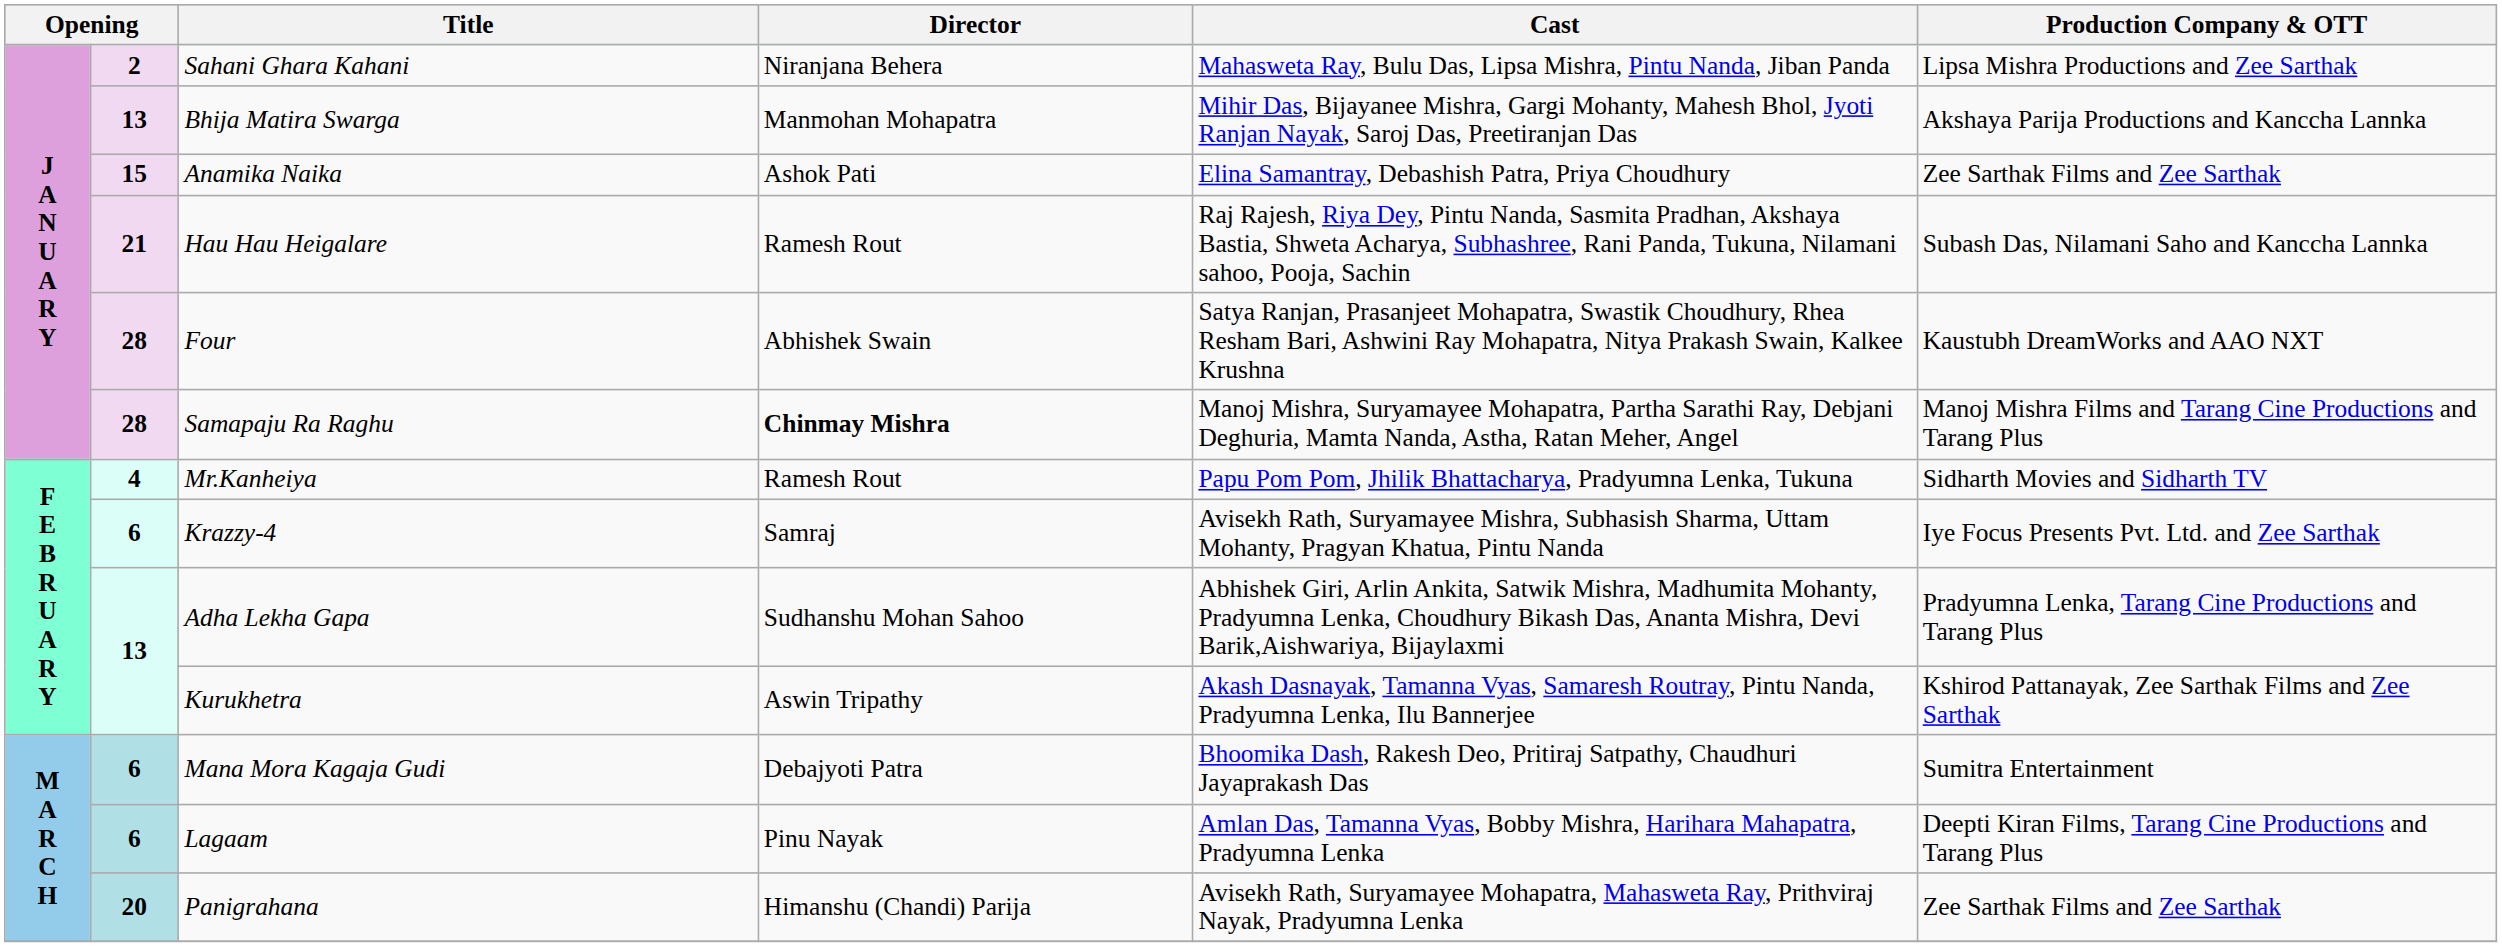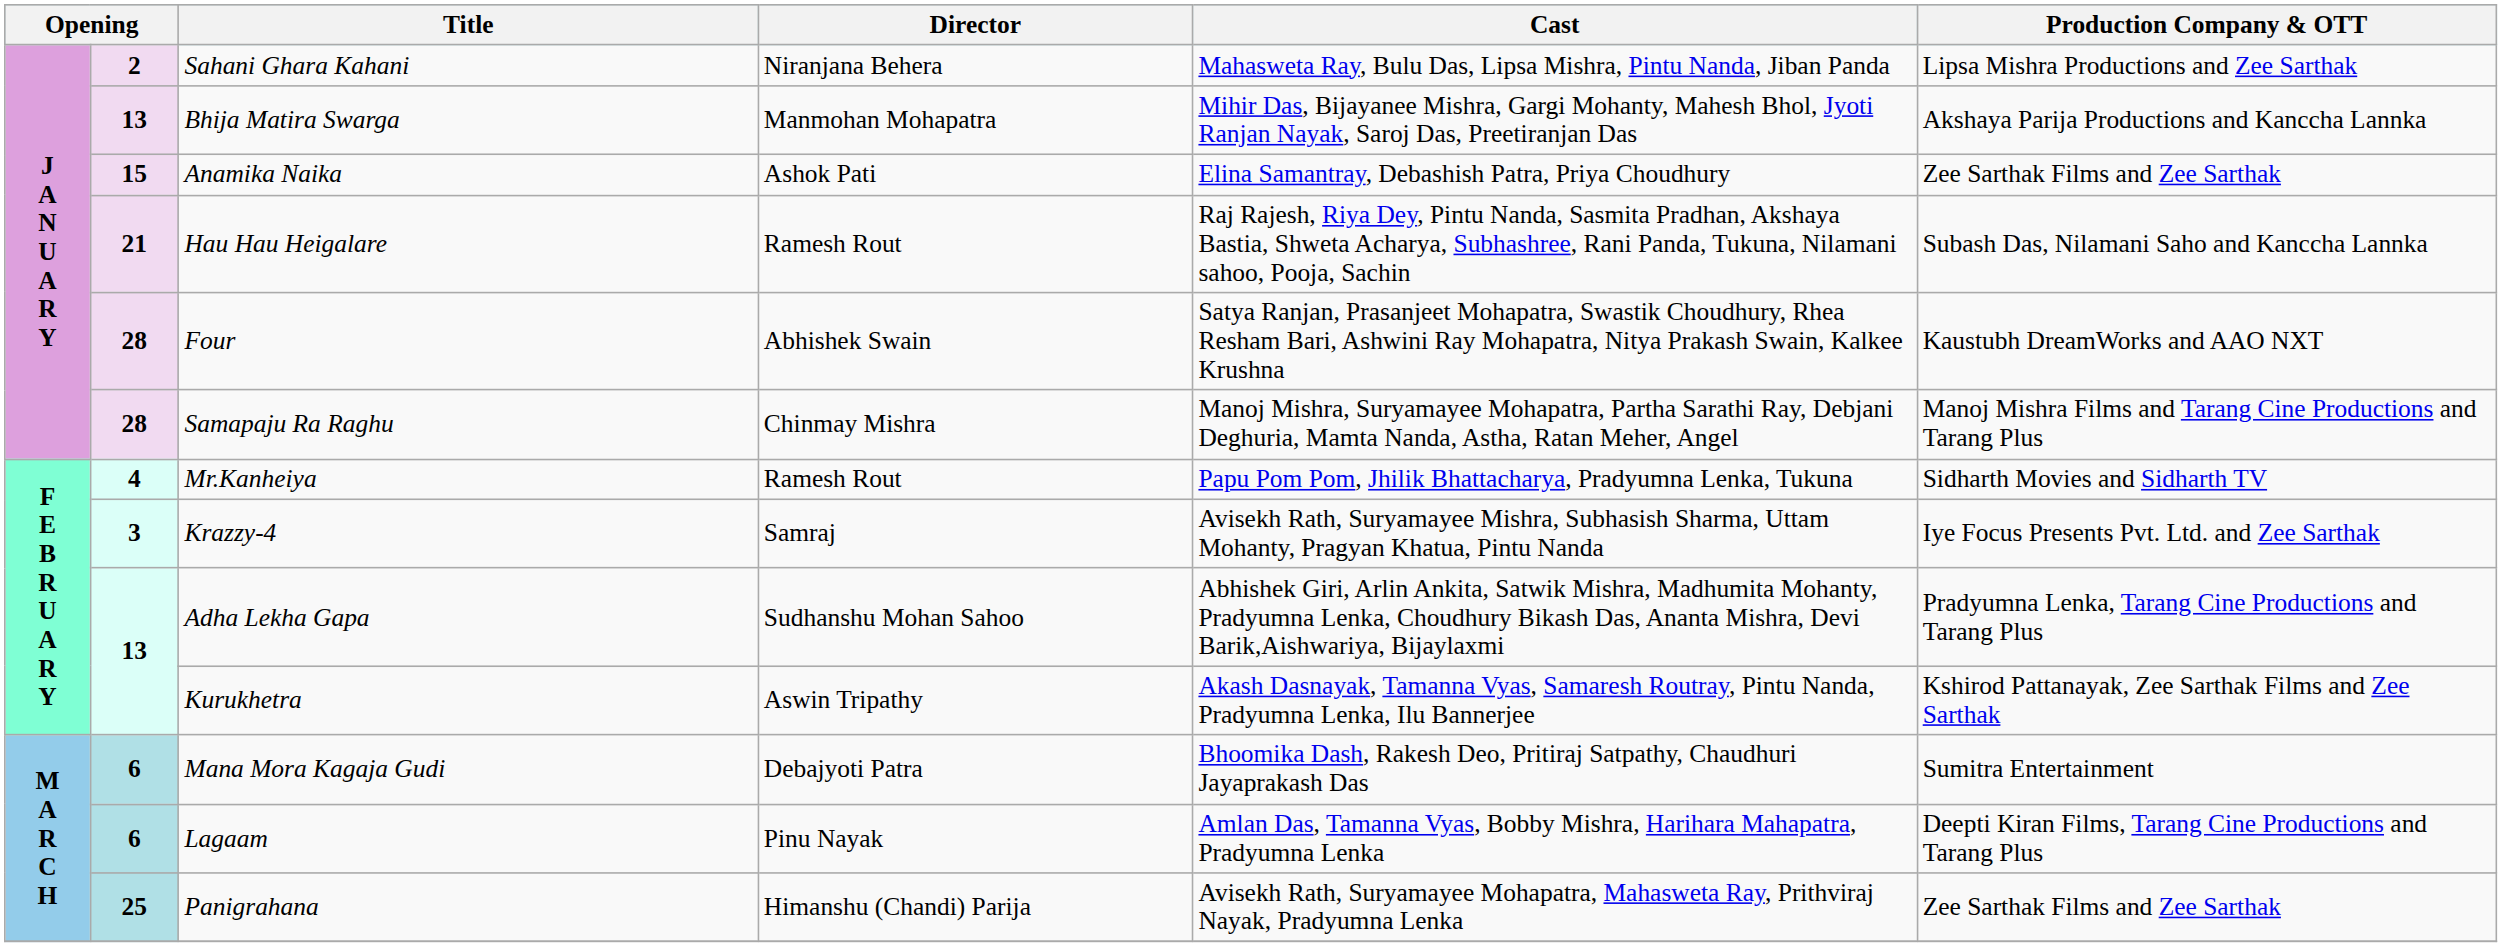(857, 424) bold -> (850, 424) normal
(134, 533) 6 -> (134, 533) 3
(134, 906) 20 -> (134, 906) 25
